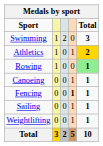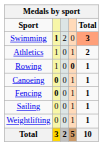(56, 39) normal -> (56, 39) bold
(88, 39) no background -> (88, 39) lightsalmon background
(88, 52) gold background -> (88, 52) no background
(73, 66) normal -> (73, 66) bold
(88, 66) lightgreen background -> (88, 66) no background
(56, 80) normal -> (56, 80) bold
(56, 93) normal -> (56, 93) bold
(73, 93) bold -> (73, 93) normal
